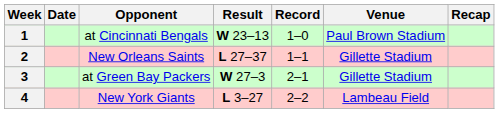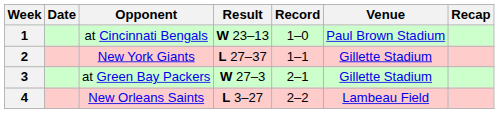(146, 56) New Orleans Saints -> (146, 56) New York Giants
(146, 98) New York Giants -> (146, 98) New Orleans Saints
